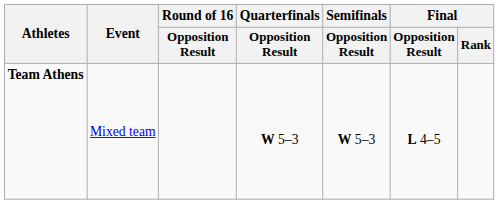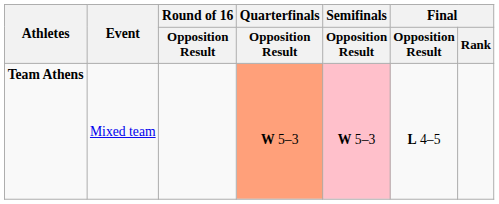(280, 139) no background -> (280, 139) lightsalmon background
(357, 139) no background -> (357, 139) pink background
